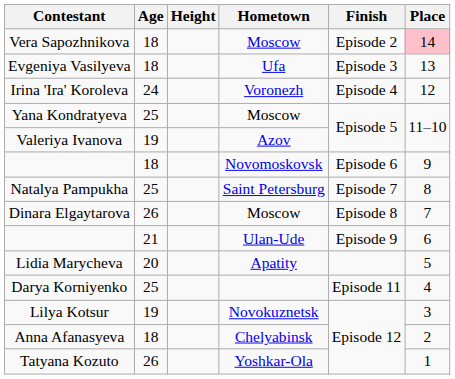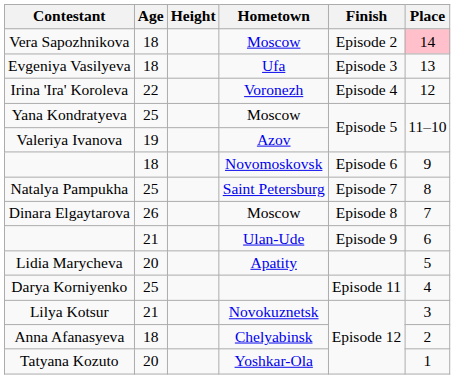(151, 90) 24 -> (151, 90) 22
(151, 312) 19 -> (151, 312) 21
(151, 361) 26 -> (151, 361) 20
